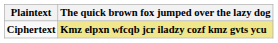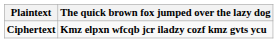(163, 29) khaki background -> (163, 29) no background
